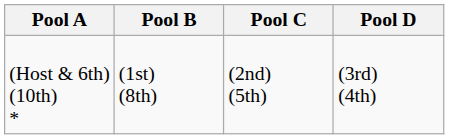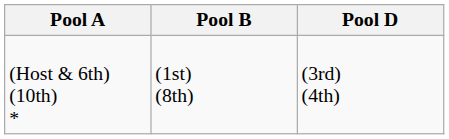- column: (279, 20)
